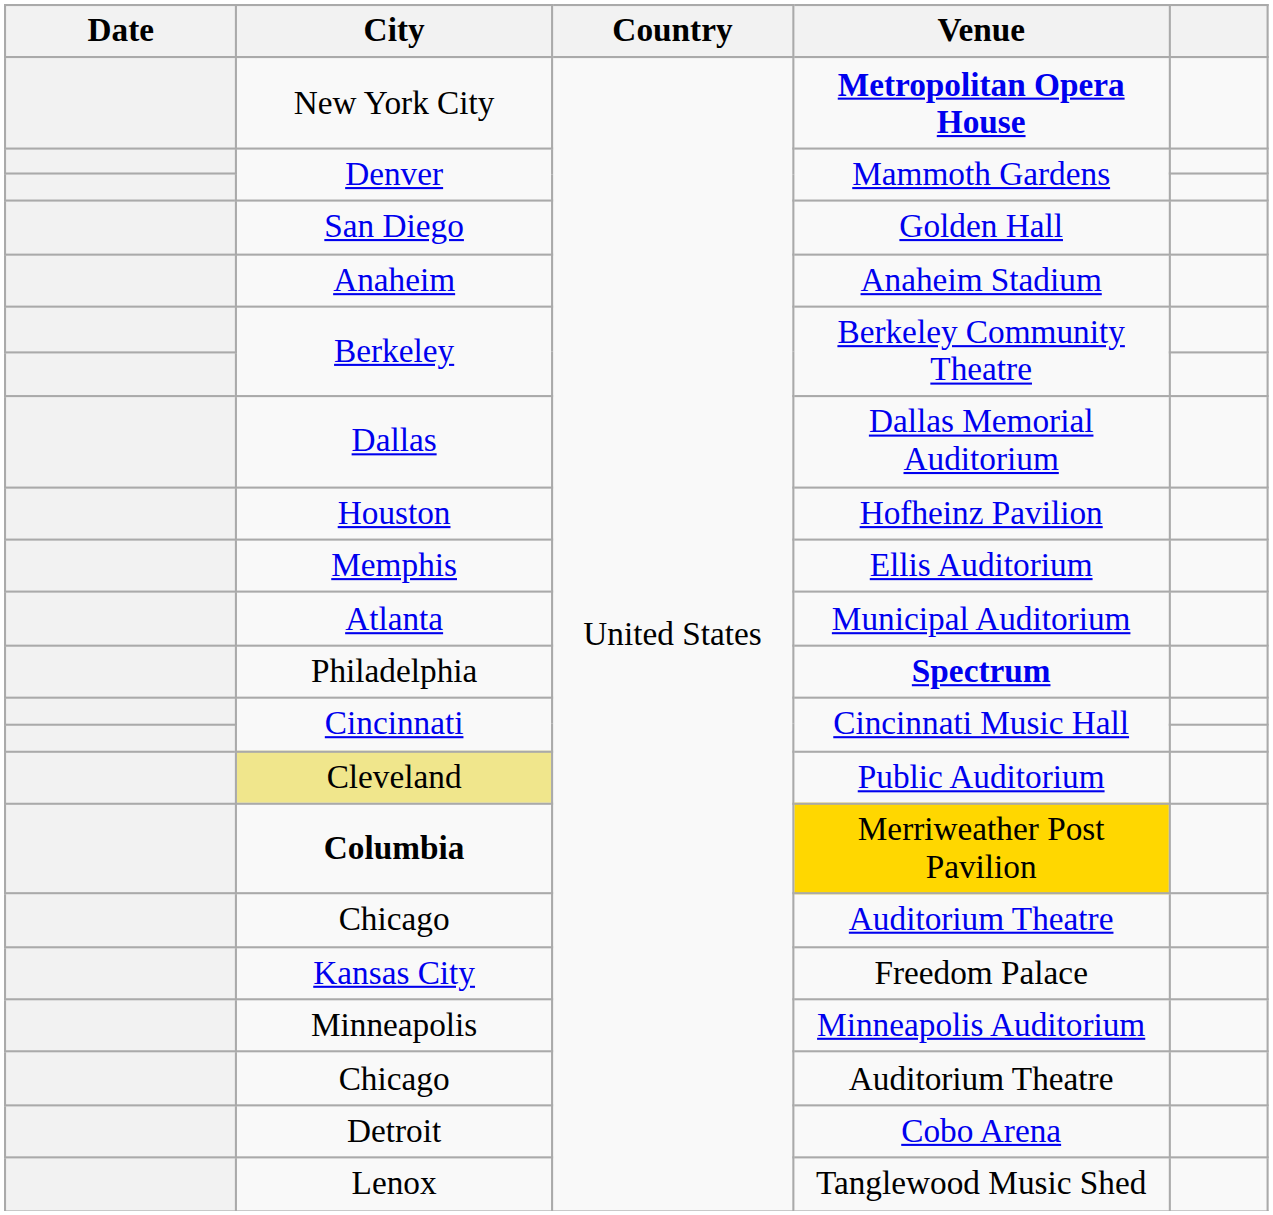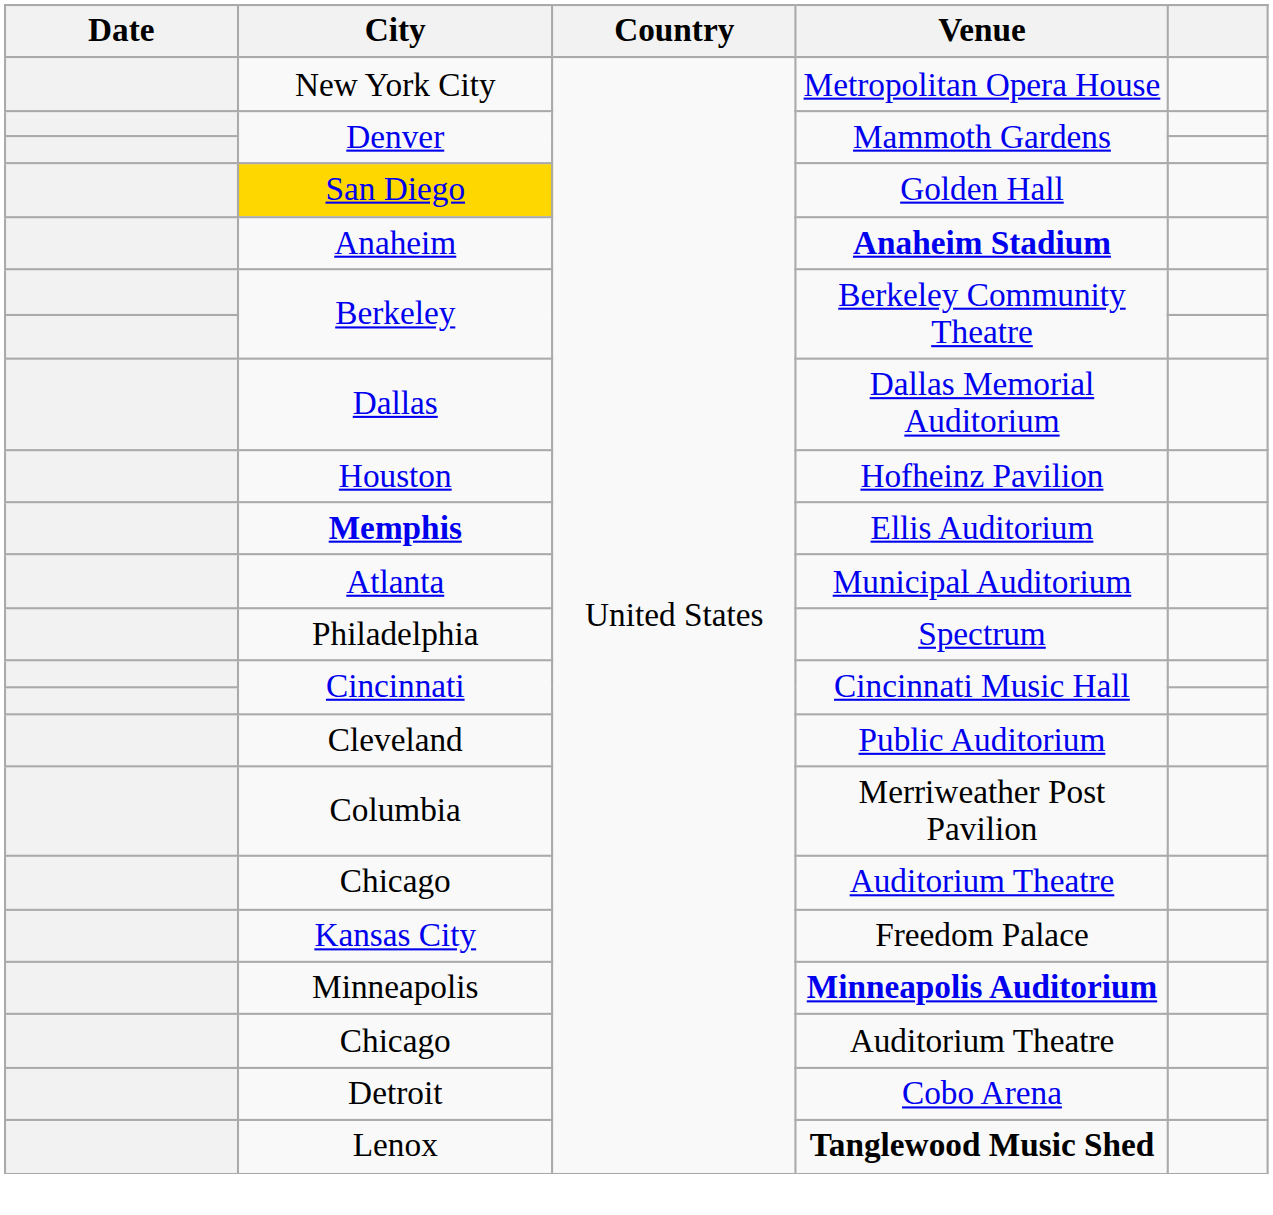(981, 102) bold -> (982, 83) normal
(394, 226) no background -> (395, 189) gold background
(981, 279) normal -> (982, 242) bold
(394, 565) normal -> (395, 528) bold
(981, 671) bold -> (982, 633) normal
(394, 776) khaki background -> (395, 739) no background
(394, 848) bold -> (395, 810) normal
(981, 848) gold background -> (982, 810) no background
(981, 1025) normal -> (982, 987) bold
(981, 1183) normal -> (982, 1146) bold
